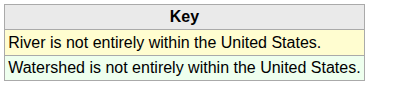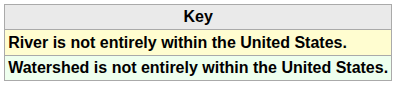(165, 42) normal -> (178, 42) bold
(184, 67) normal -> (198, 67) bold
